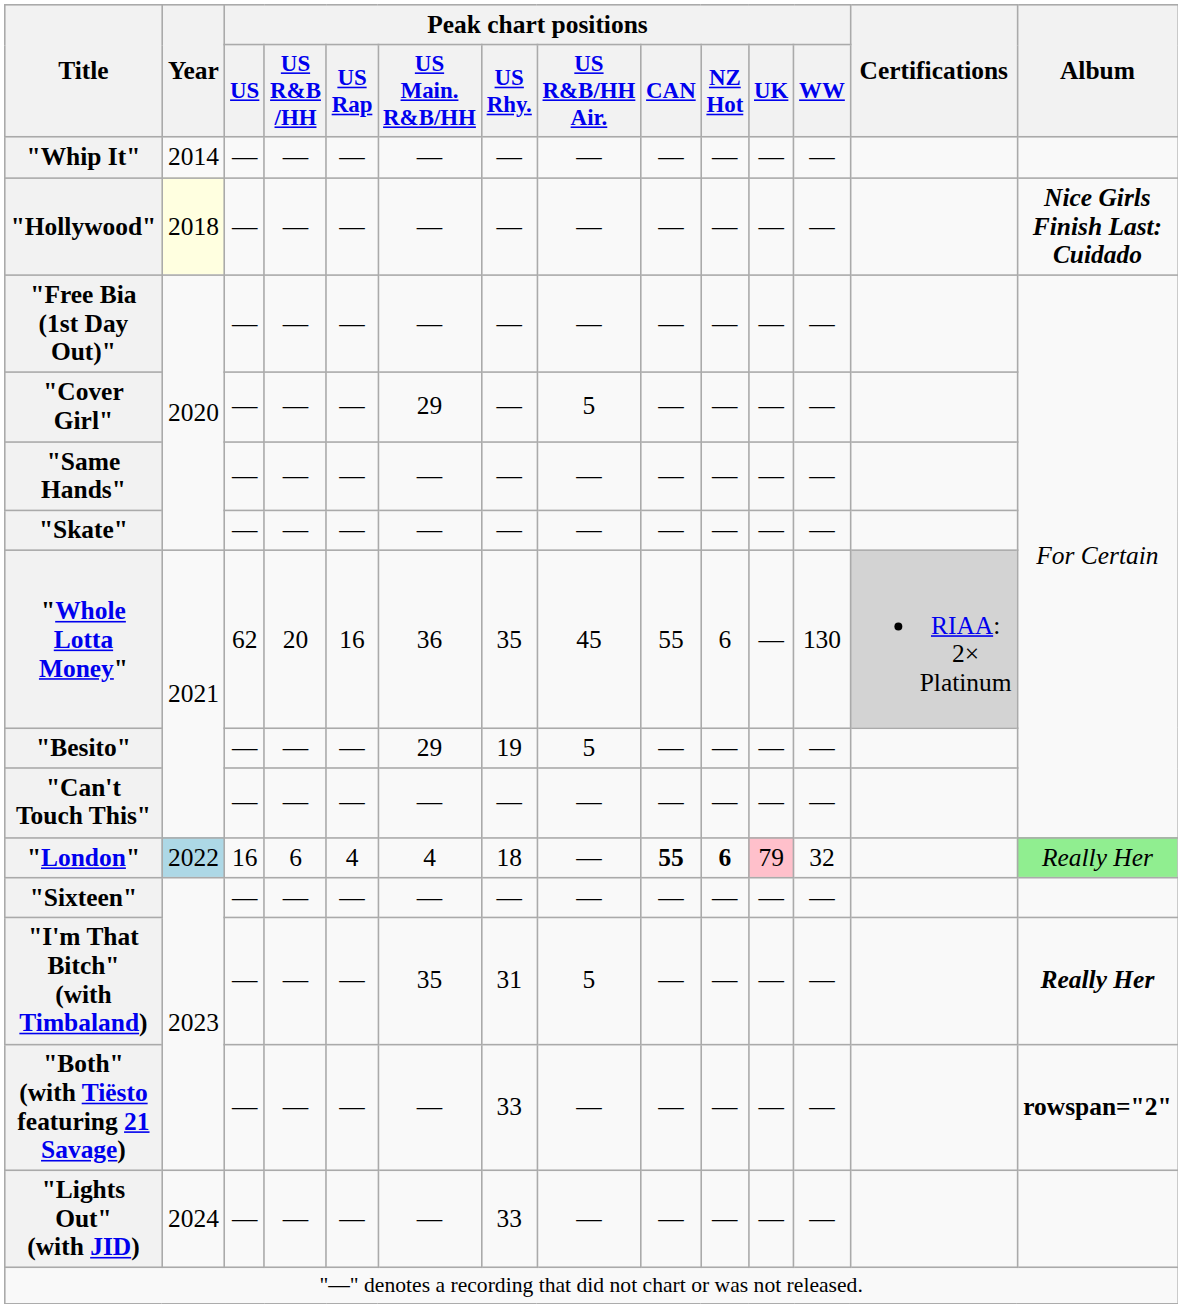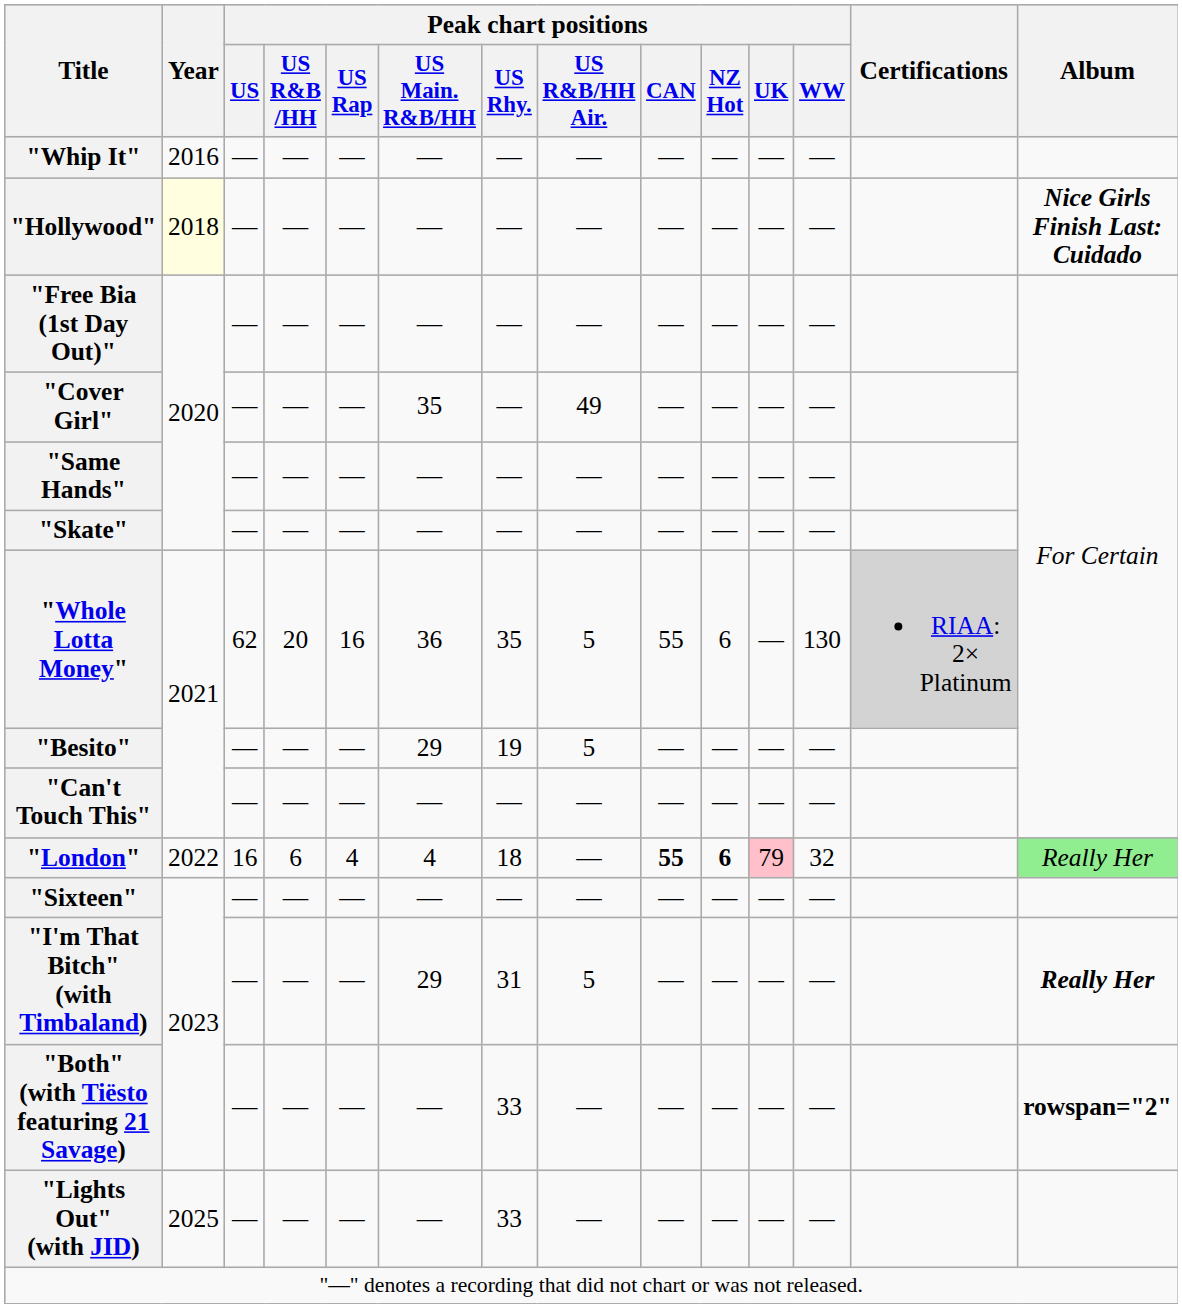(193, 156) 2014 -> (193, 156) 2016
(429, 406) 29 -> (429, 406) 35
(589, 406) 5 -> (589, 406) 49
(589, 639) 45 -> (589, 639) 5
(193, 857) lightblue background -> (193, 857) no background
(429, 980) 35 -> (429, 980) 29
(193, 1218) 2024 -> (193, 1218) 2025
